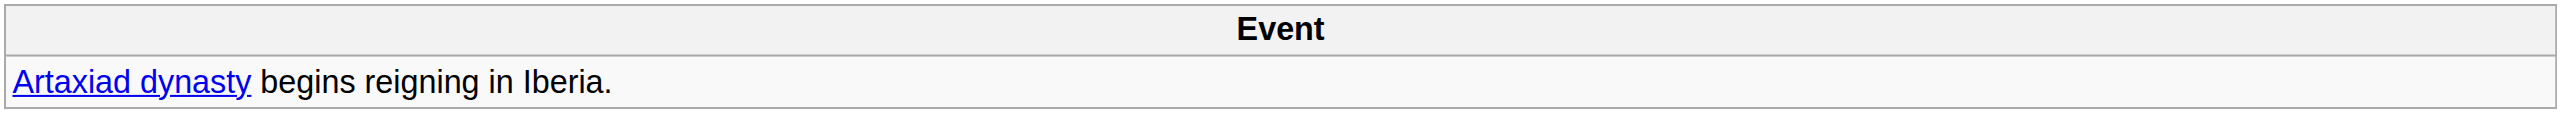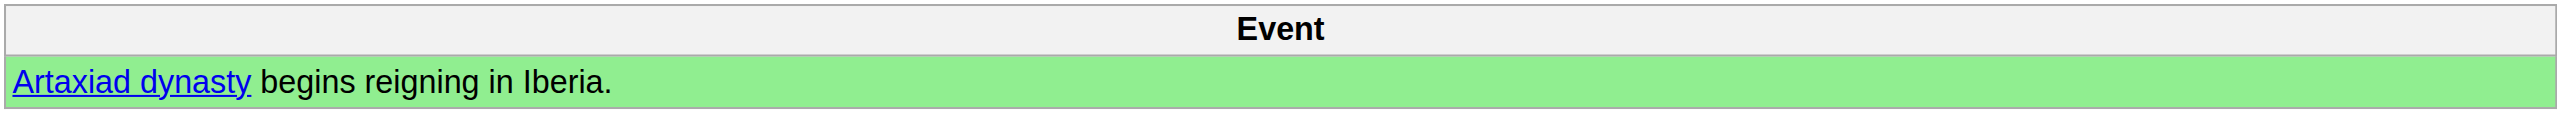(312, 81) no background -> (312, 81) lightgreen background
